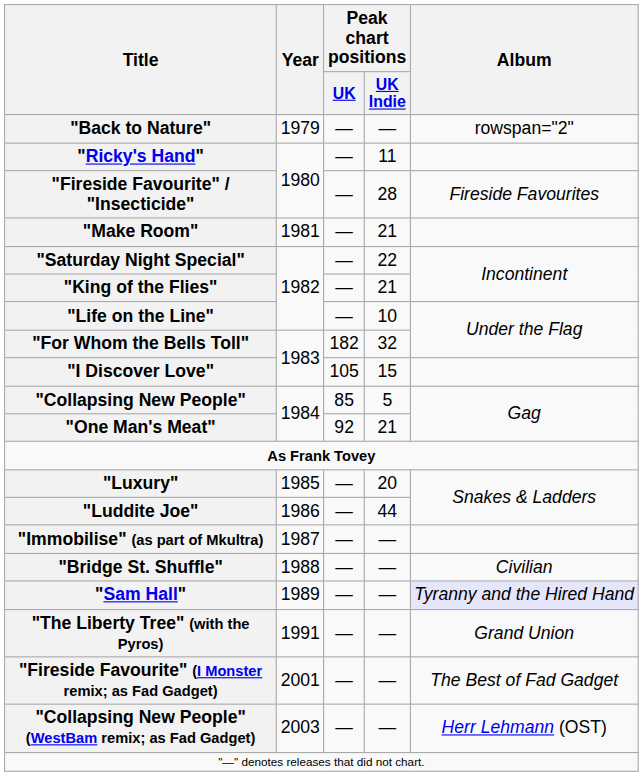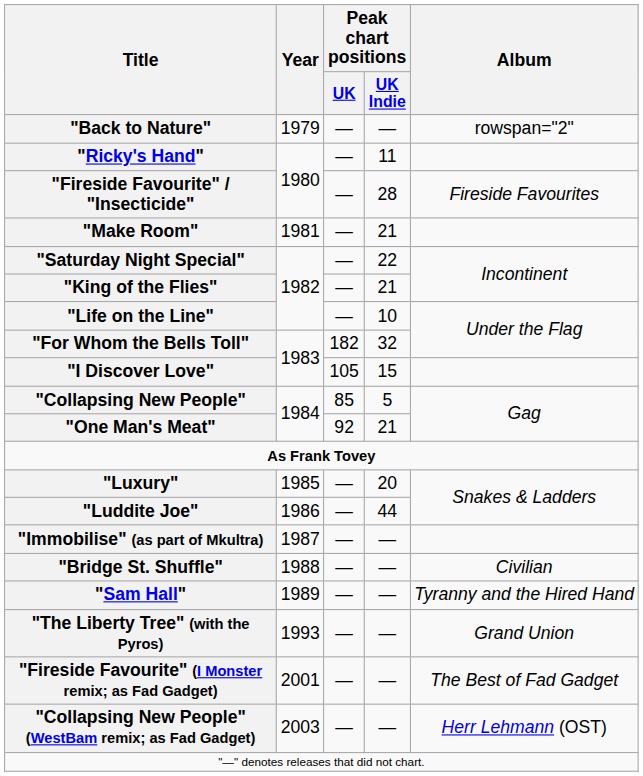(524, 594) lavender background -> (524, 594) no background
(300, 632) 1991 -> (300, 632) 1993
